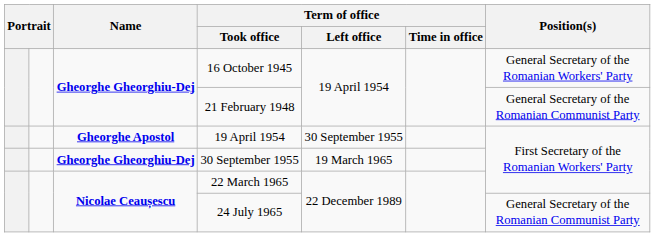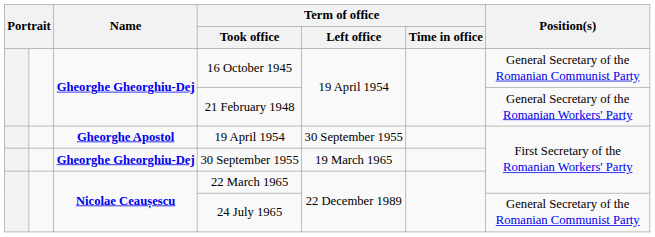(568, 68) General Secretary of the Romanian Workers' Party -> (568, 68) General Secretary of the Romanian Communist Party
(568, 106) General Secretary of the Romanian Communist Party -> (568, 106) General Secretary of the Romanian Workers' Party
